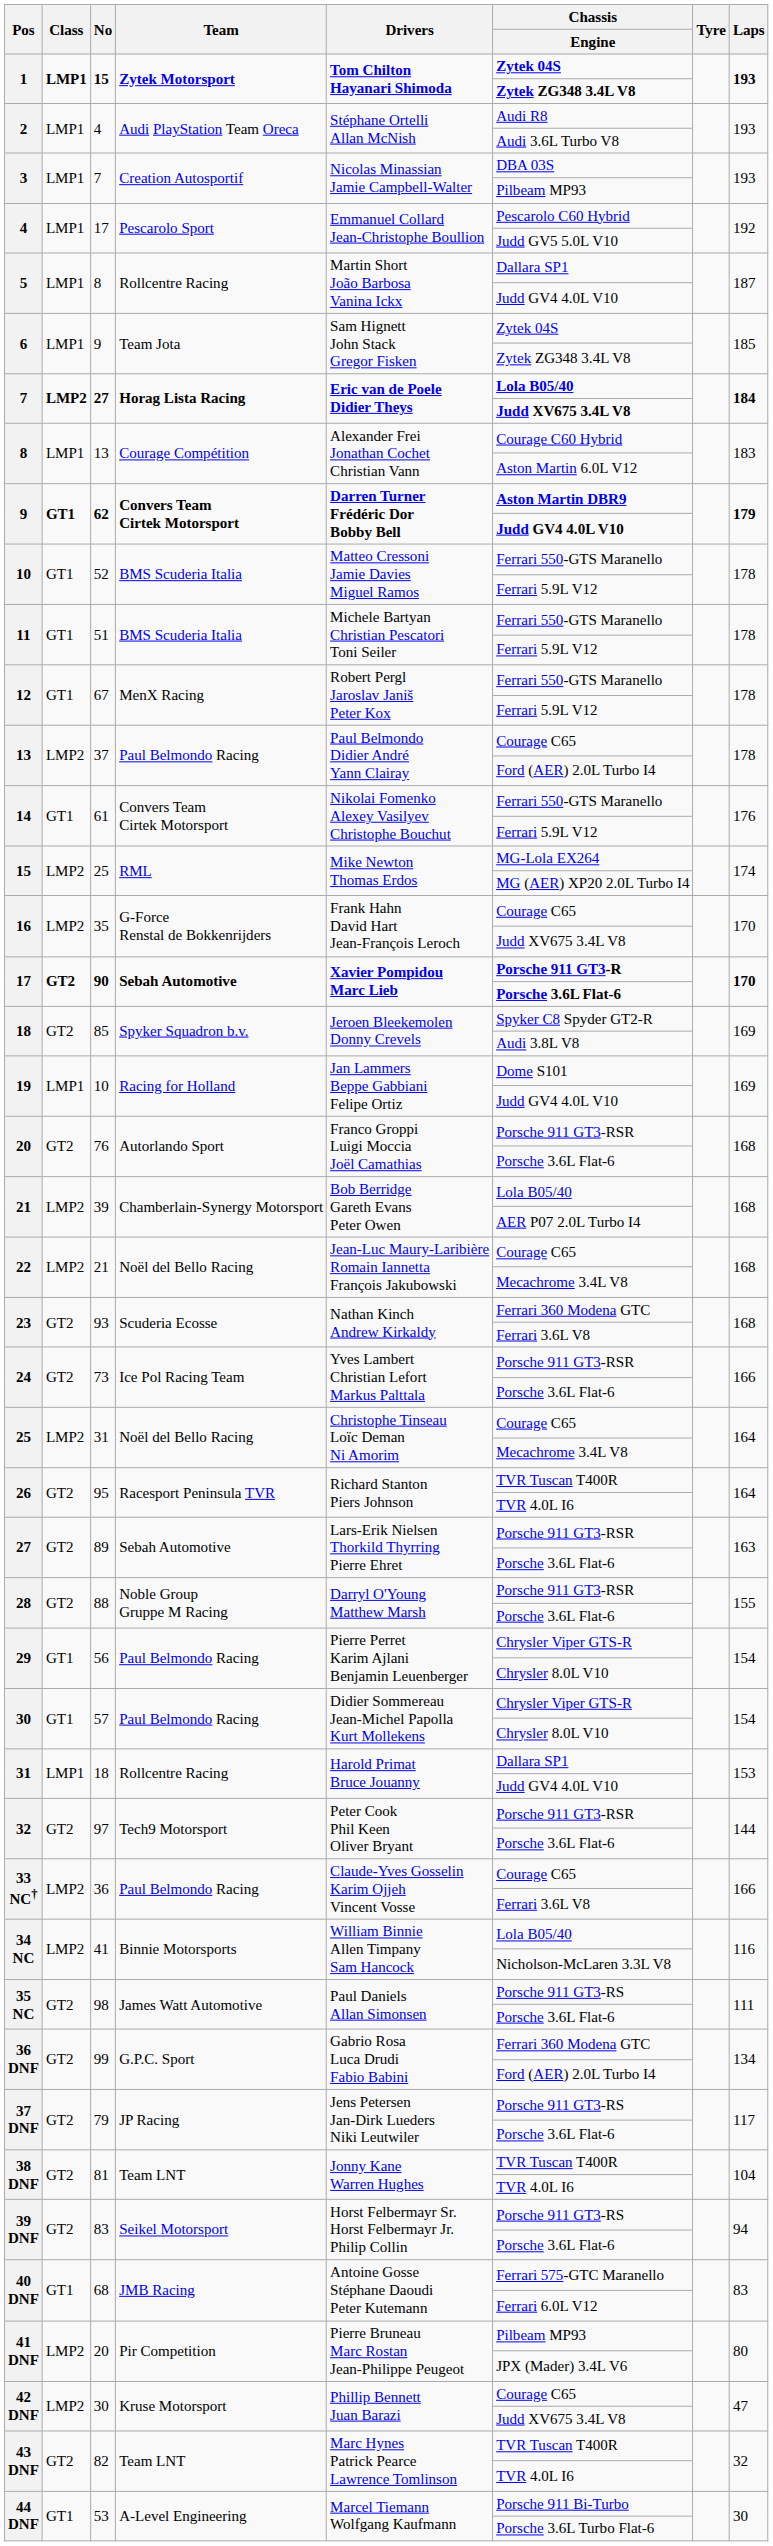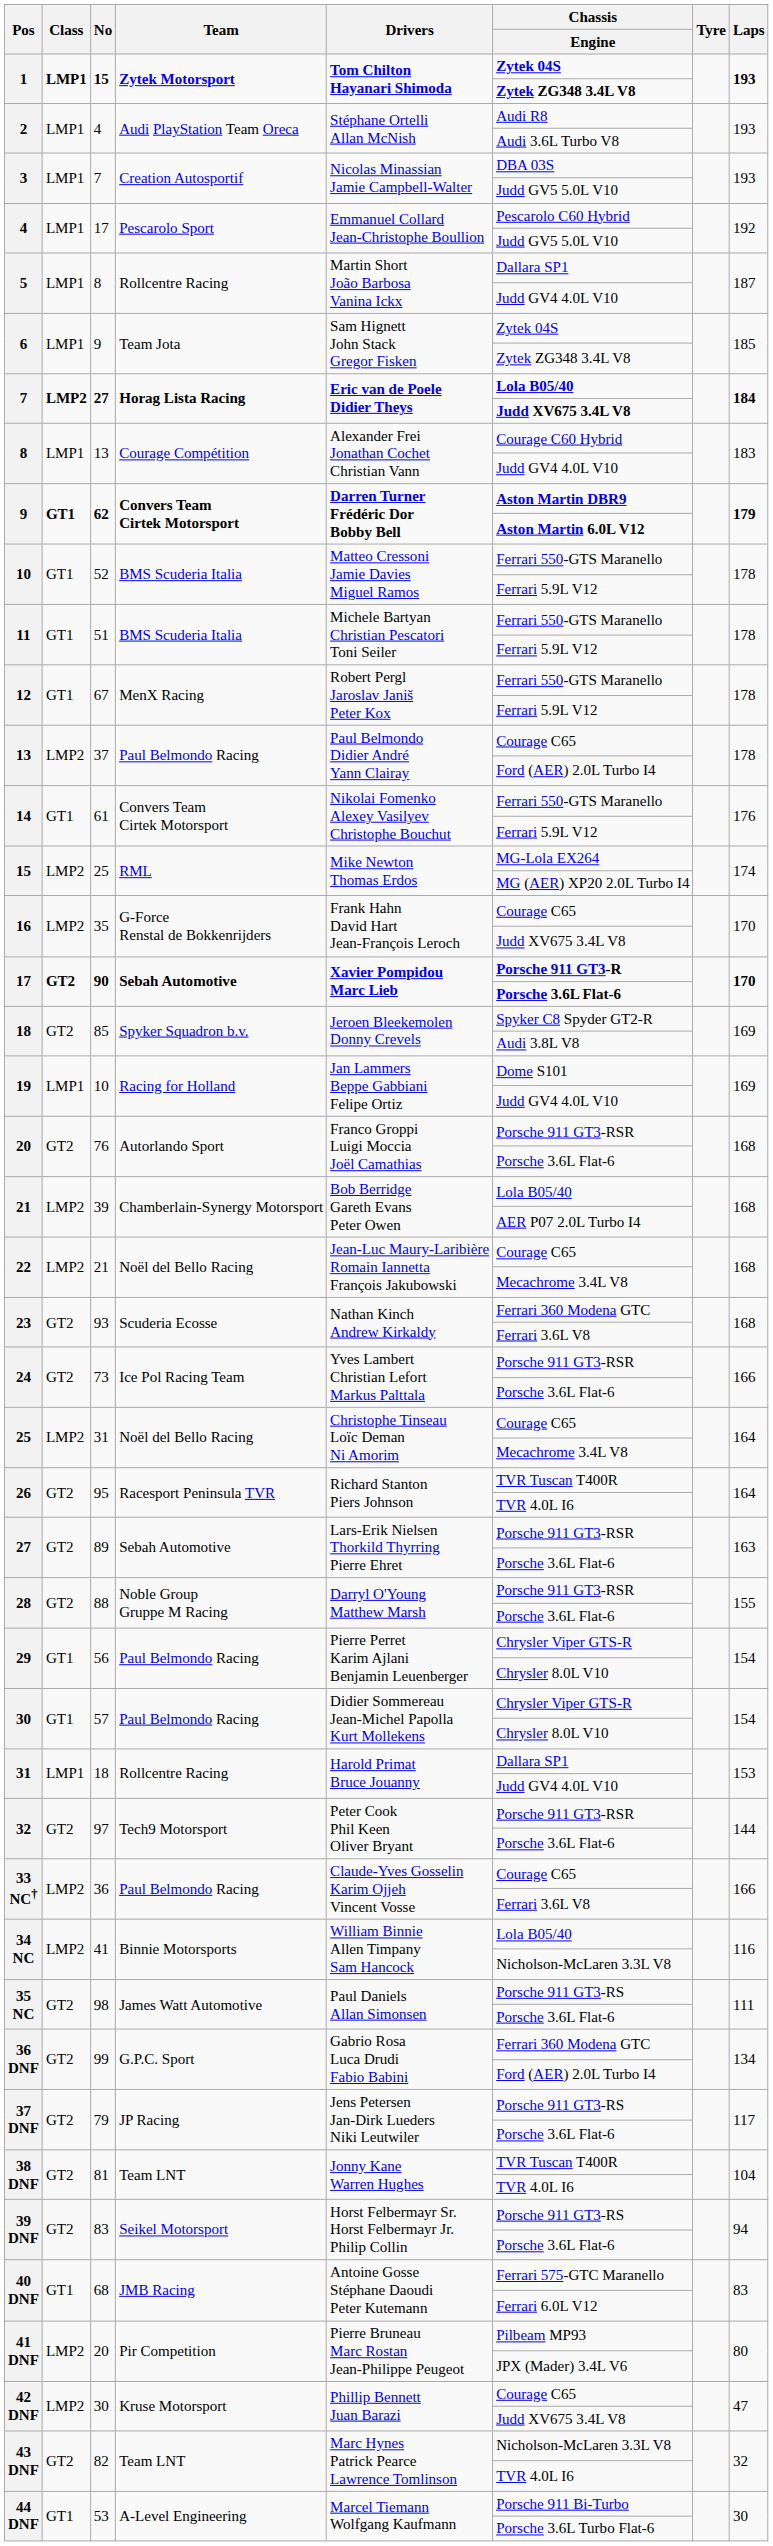(541, 190) Pilbeam MP93 -> (557, 190) Judd GV5 5.0L V10
(567, 468) Aston Martin 6.0L V12 -> (557, 468) Judd GV4 4.0L V10
(560, 529) Judd GV4 4.0L V10 -> (570, 529) Aston Martin 6.0L V12
(557, 2445) TVR Tuscan T400R -> (584, 2445) Nicholson-McLaren 3.3L V8
